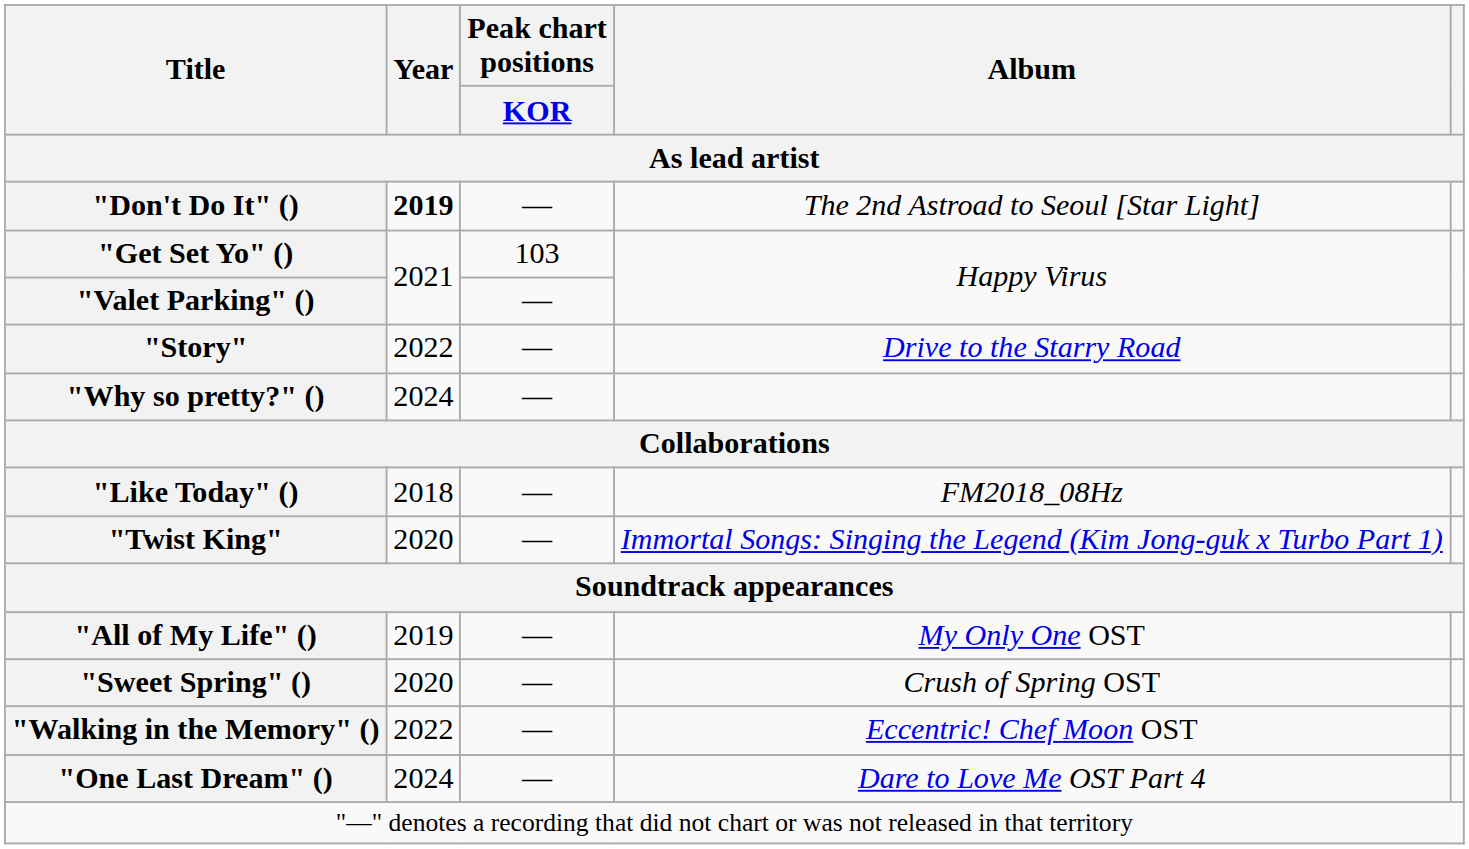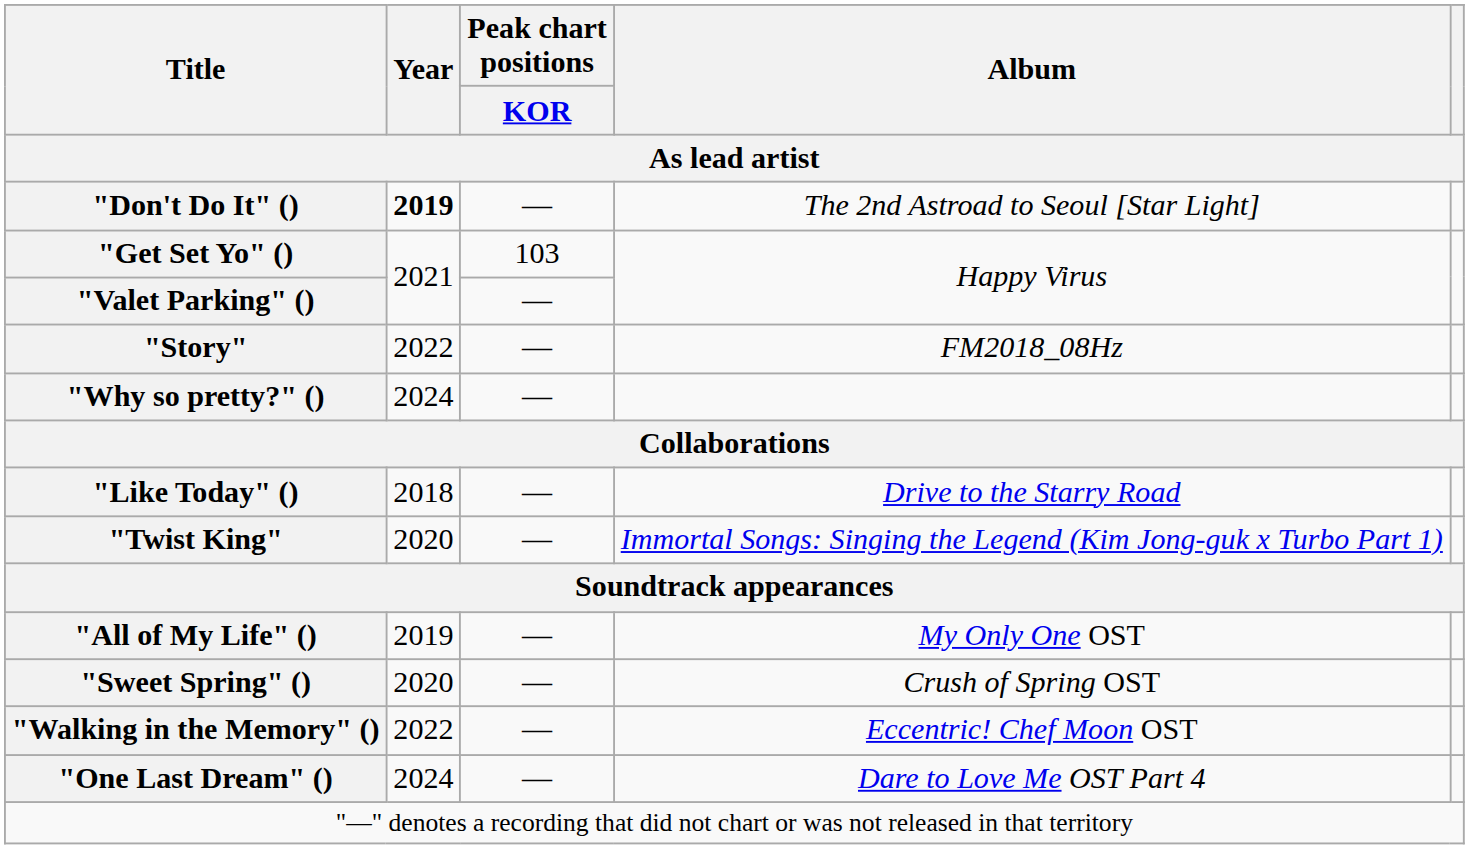(1032, 348) Drive to the Starry Road -> (1032, 348) FM2018_08Hz
(1032, 491) FM2018_08Hz -> (1032, 491) Drive to the Starry Road
